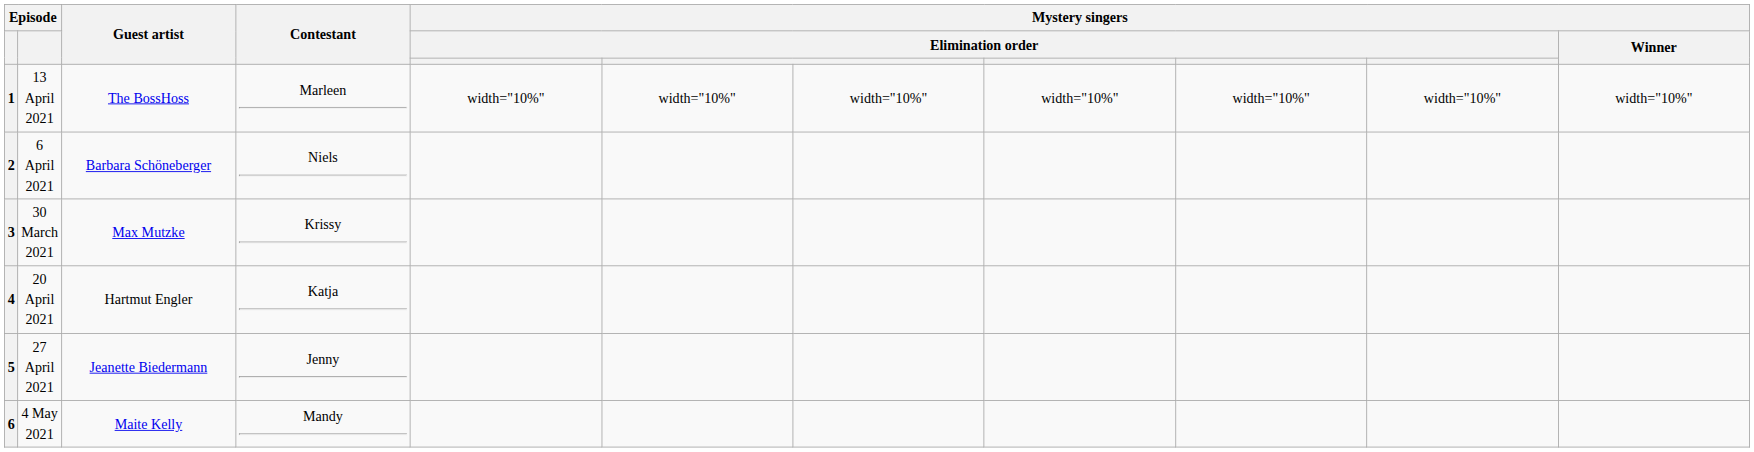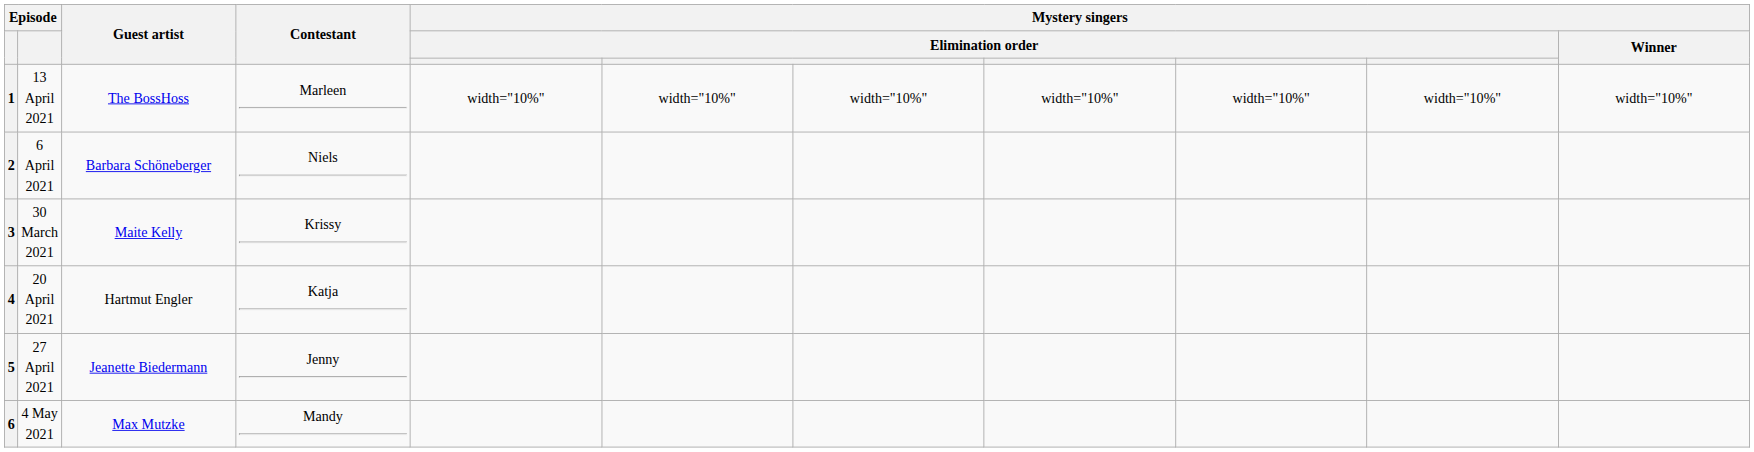(148, 232) Max Mutzke -> (148, 232) Maite Kelly
(148, 424) Maite Kelly -> (148, 424) Max Mutzke
